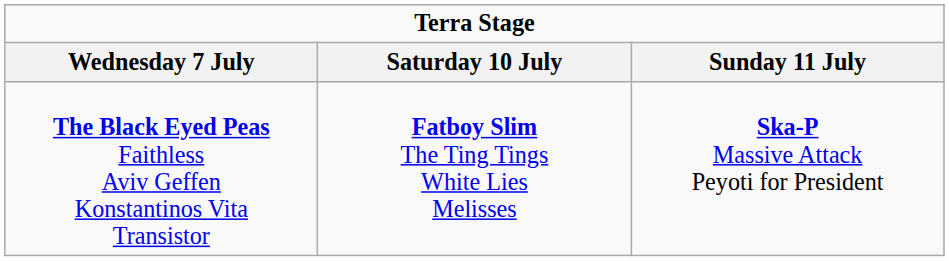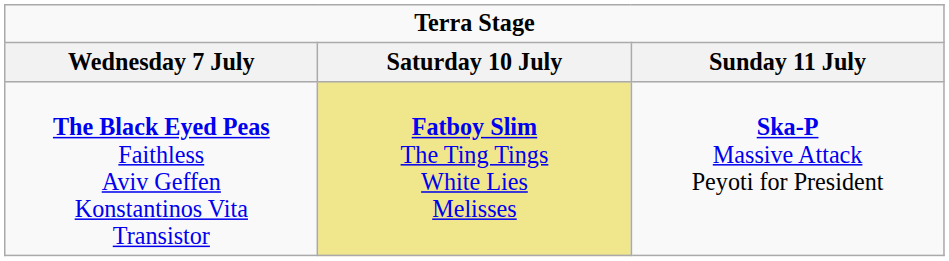(474, 168) no background -> (474, 168) khaki background
